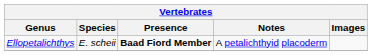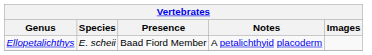(166, 43) bold -> (163, 43) normal
